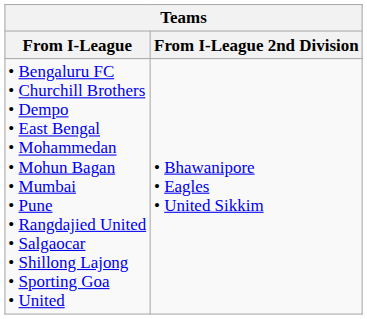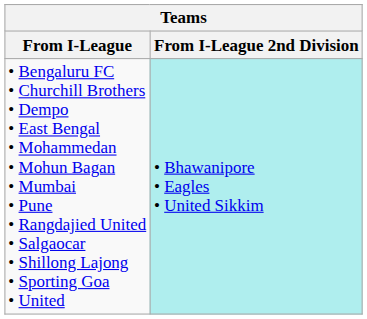(209, 186) no background -> (209, 186) paleturquoise background
